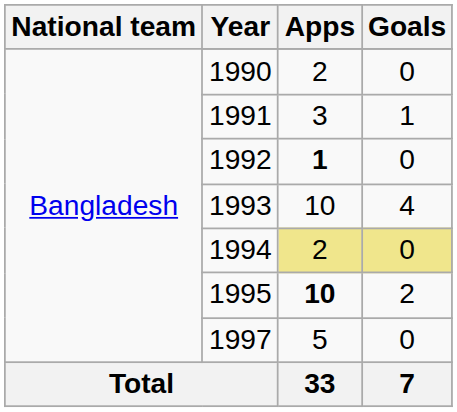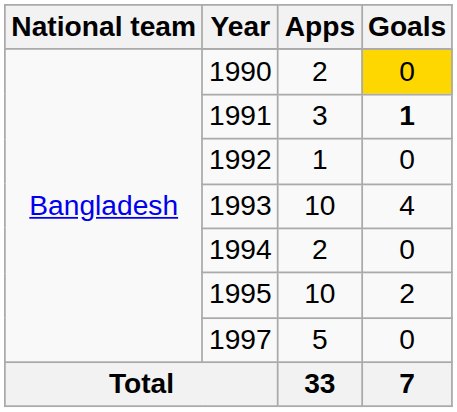(407, 71) no background -> (407, 71) gold background
(407, 116) normal -> (407, 116) bold
(320, 160) bold -> (320, 160) normal
(320, 250) khaki background -> (320, 250) no background
(407, 250) khaki background -> (407, 250) no background
(320, 294) bold -> (320, 294) normal
